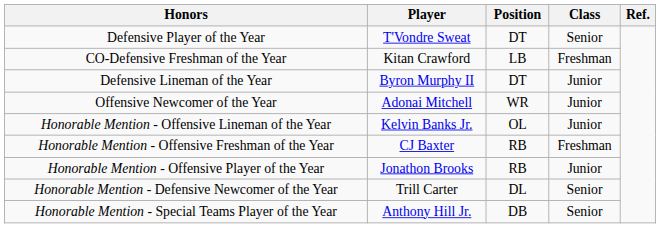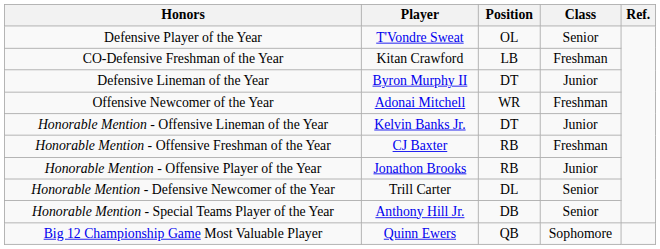(518, 37) DT -> (509, 37) OL
(585, 102) Junior -> (580, 102) Freshman
(518, 124) OL -> (509, 124) DT
+ row: (183, 233)
